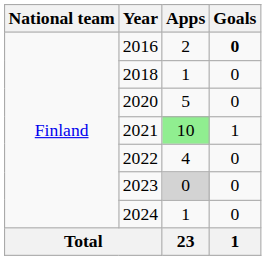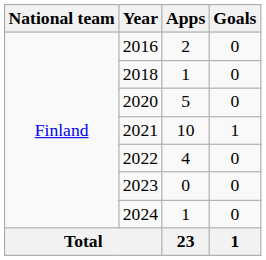(235, 46) bold -> (235, 46) normal
(186, 130) lightgreen background -> (186, 130) no background
(186, 185) lightgrey background -> (186, 185) no background
